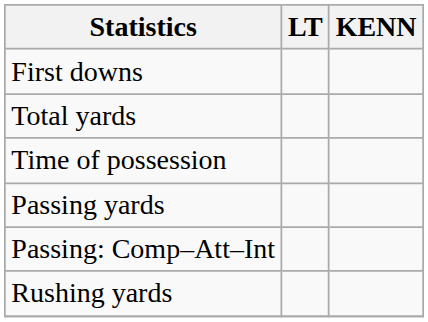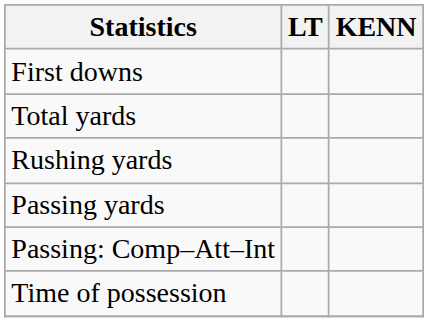rows swapped: (92, 293) <-> (119, 159)
